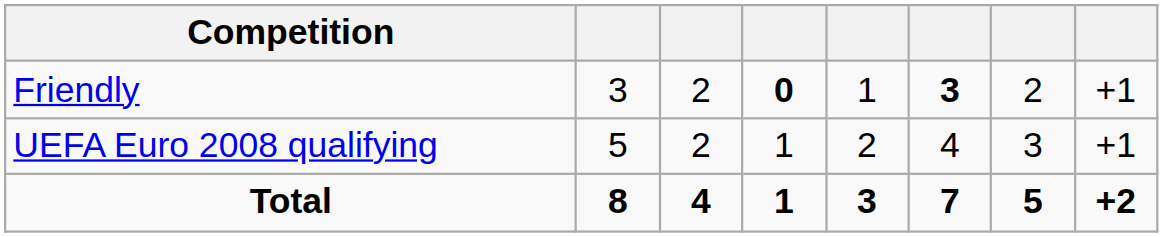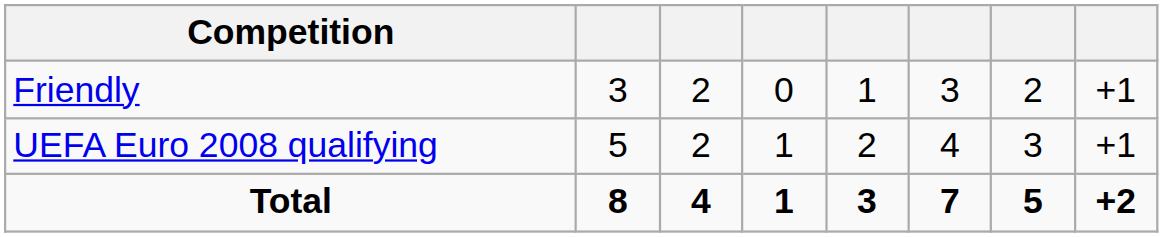(784, 88) bold -> (784, 88) normal
(950, 88) bold -> (950, 88) normal
